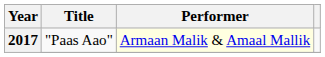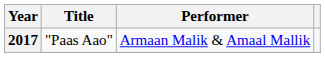(215, 40) lightyellow background -> (215, 40) no background
